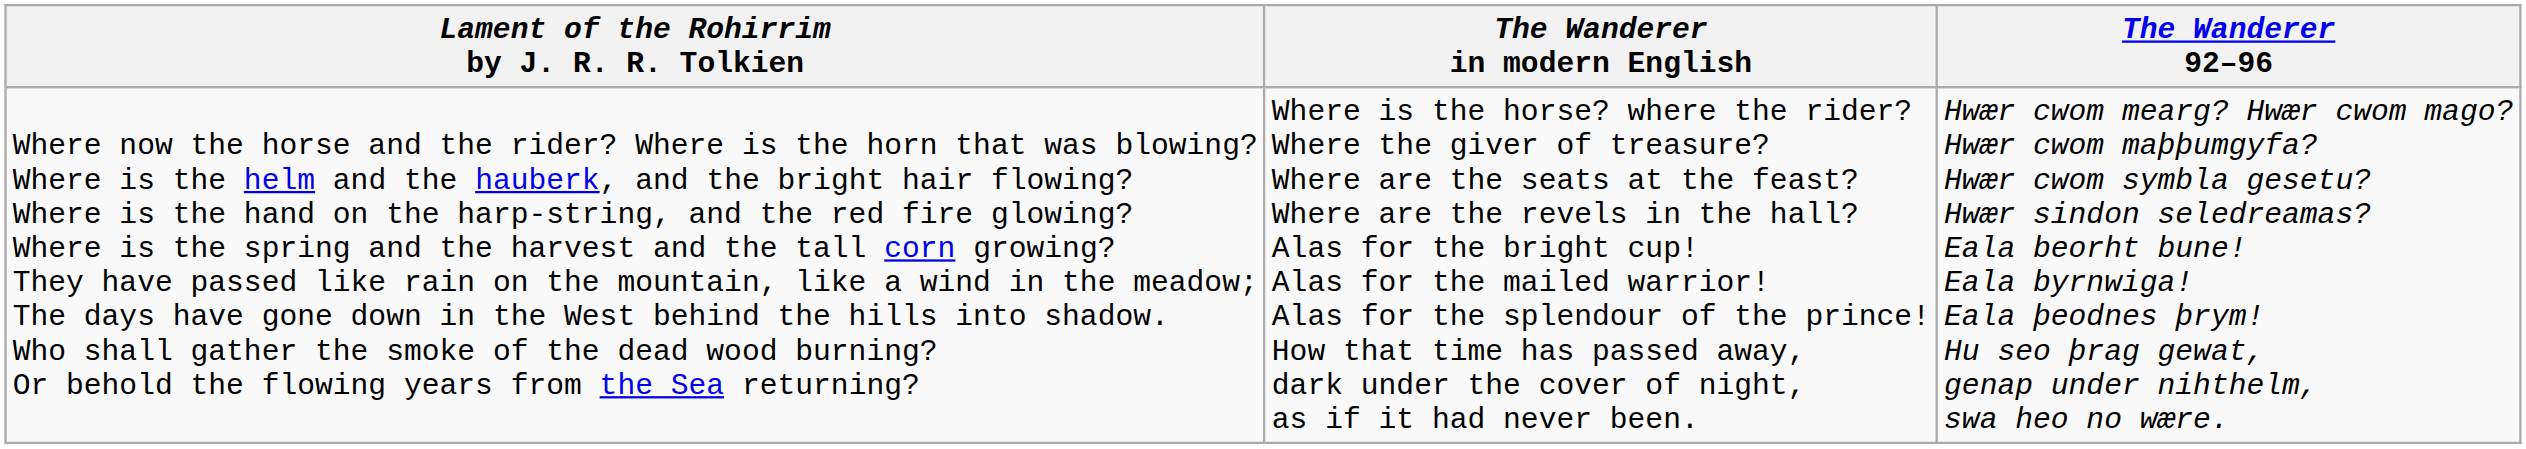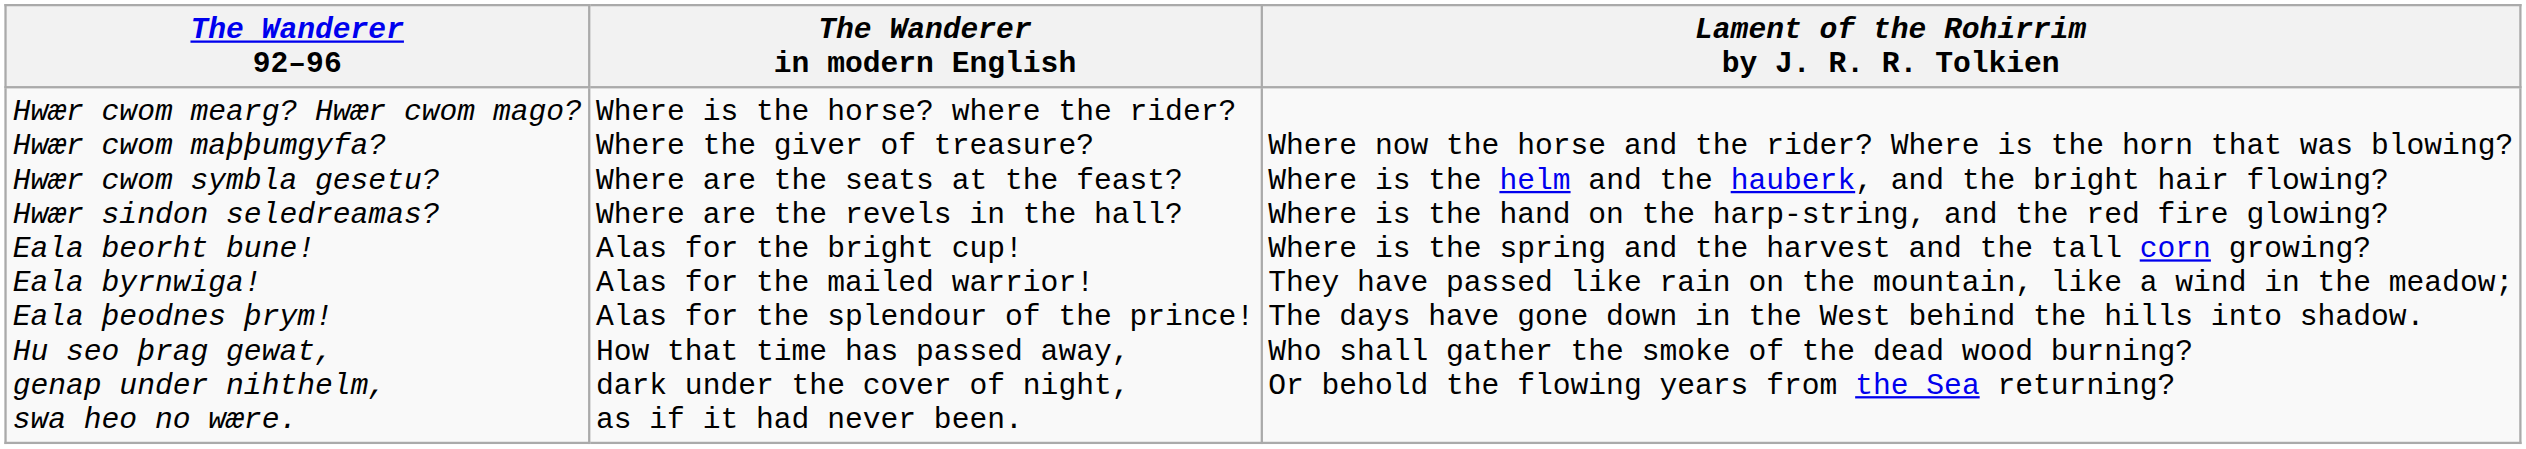columns swapped: (2229, 46) <-> (635, 46)
